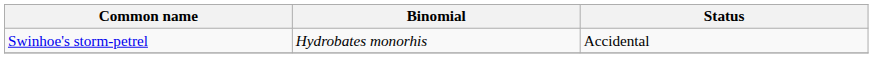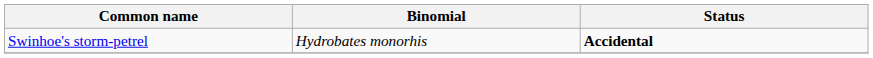(617, 40) normal -> (618, 40) bold
